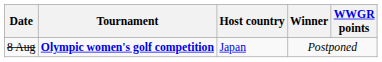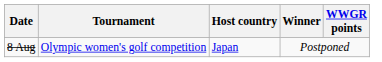(127, 47) bold -> (124, 47) normal
